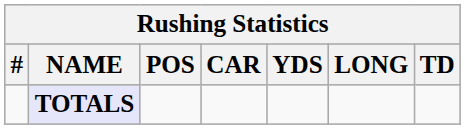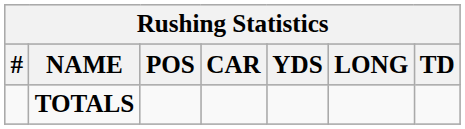(85, 104) lavender background -> (85, 104) no background
